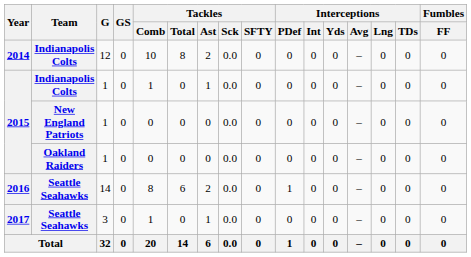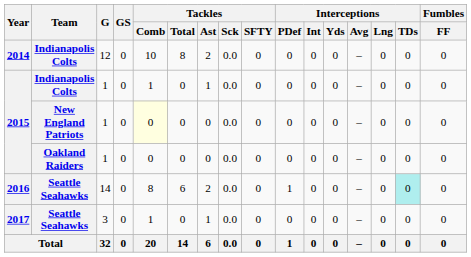(151, 122) no background -> (151, 122) lightyellow background
(408, 189) no background -> (408, 189) paleturquoise background
